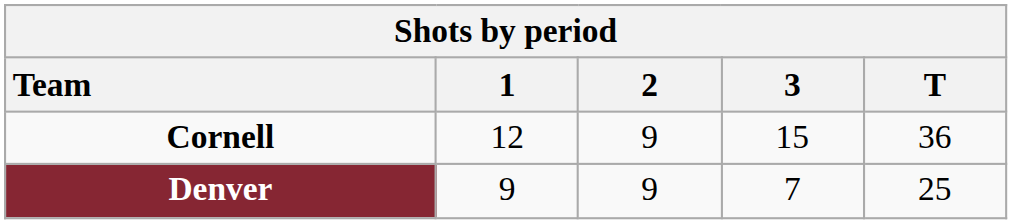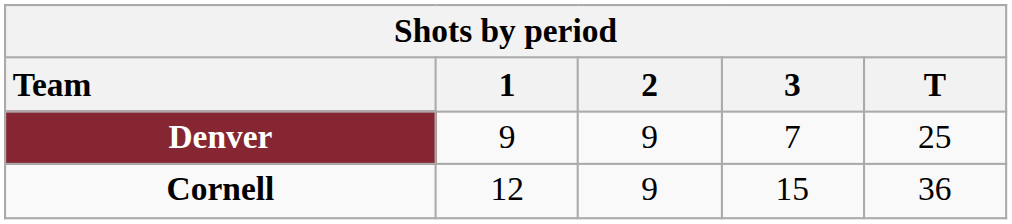rows swapped: (220, 137) <-> (220, 190)
